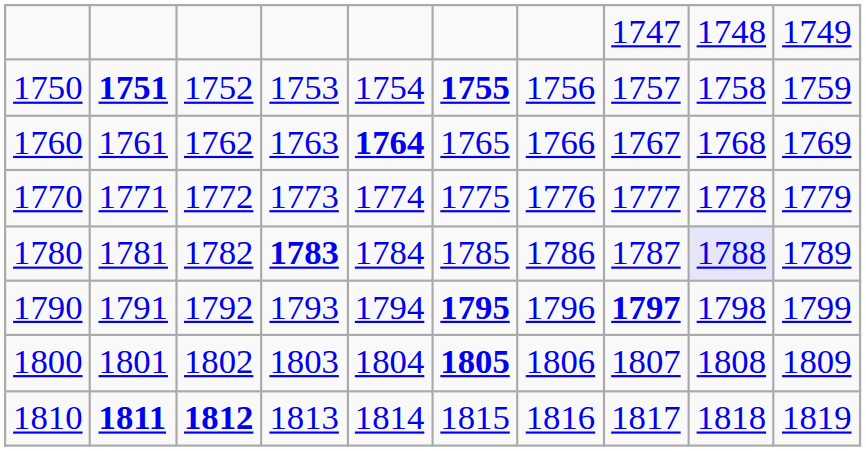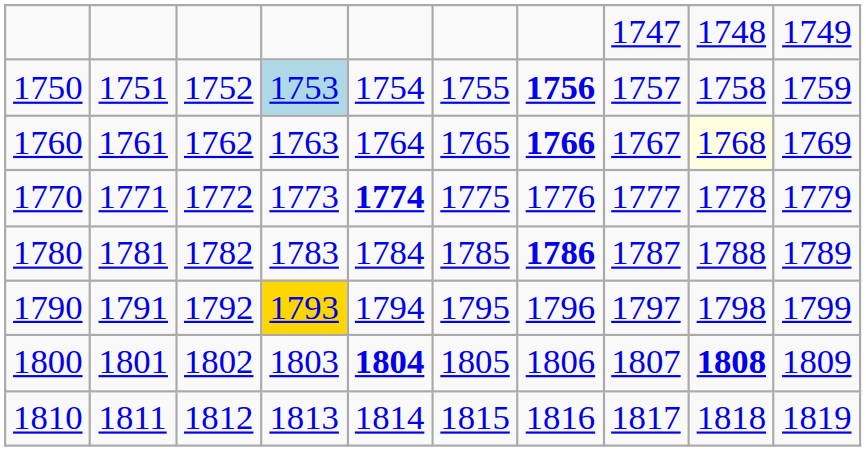(133, 87) bold -> (133, 87) normal
(304, 87) no background -> (304, 87) lightblue background
(475, 87) bold -> (475, 87) normal
(560, 87) normal -> (560, 87) bold
(390, 142) bold -> (390, 142) normal
(560, 142) normal -> (560, 142) bold
(731, 142) no background -> (731, 142) lightyellow background
(390, 197) normal -> (390, 197) bold
(304, 252) bold -> (304, 252) normal
(560, 252) normal -> (560, 252) bold
(731, 252) lavender background -> (731, 252) no background
(304, 307) no background -> (304, 307) gold background
(475, 307) bold -> (475, 307) normal
(646, 307) bold -> (646, 307) normal
(390, 362) normal -> (390, 362) bold
(475, 362) bold -> (475, 362) normal
(731, 362) normal -> (731, 362) bold
(132, 417) bold -> (133, 417) normal
(219, 417) bold -> (219, 417) normal
